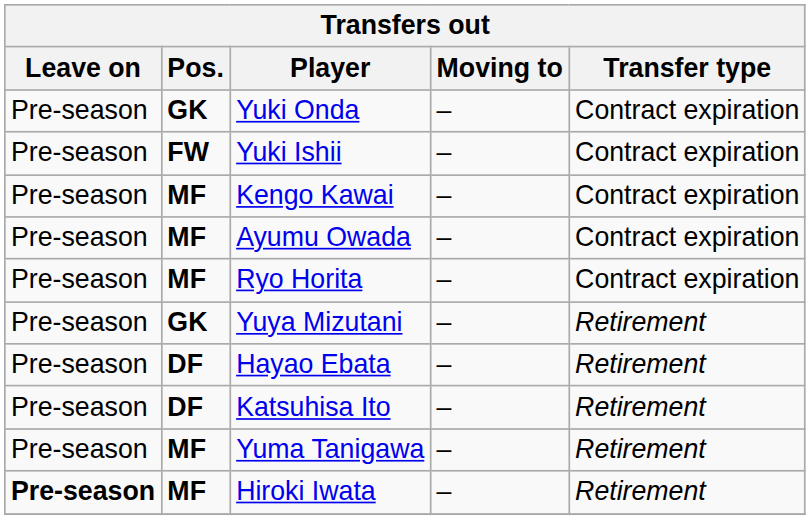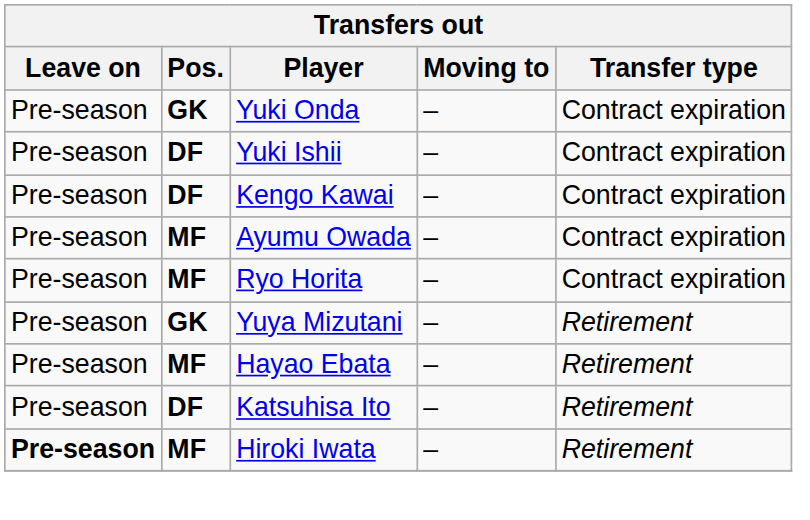(188, 152) FW -> (185, 152) DF
(187, 195) MF -> (185, 195) DF
(185, 364) DF -> (187, 364) MF
- row: (330, 449)
